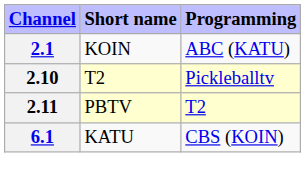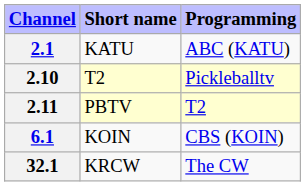(108, 48) KOIN -> (109, 48) KATU
(109, 136) KATU -> (108, 136) KOIN
+ row: (42, 166)
